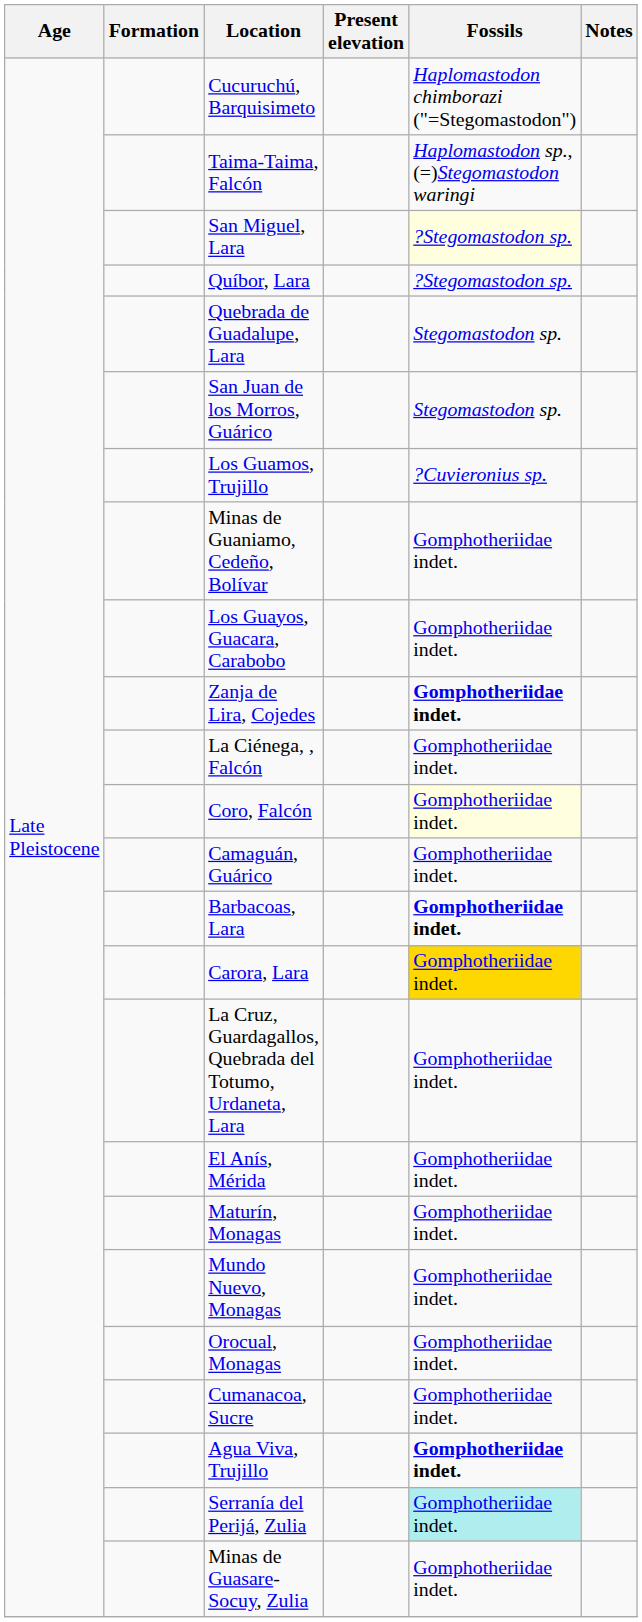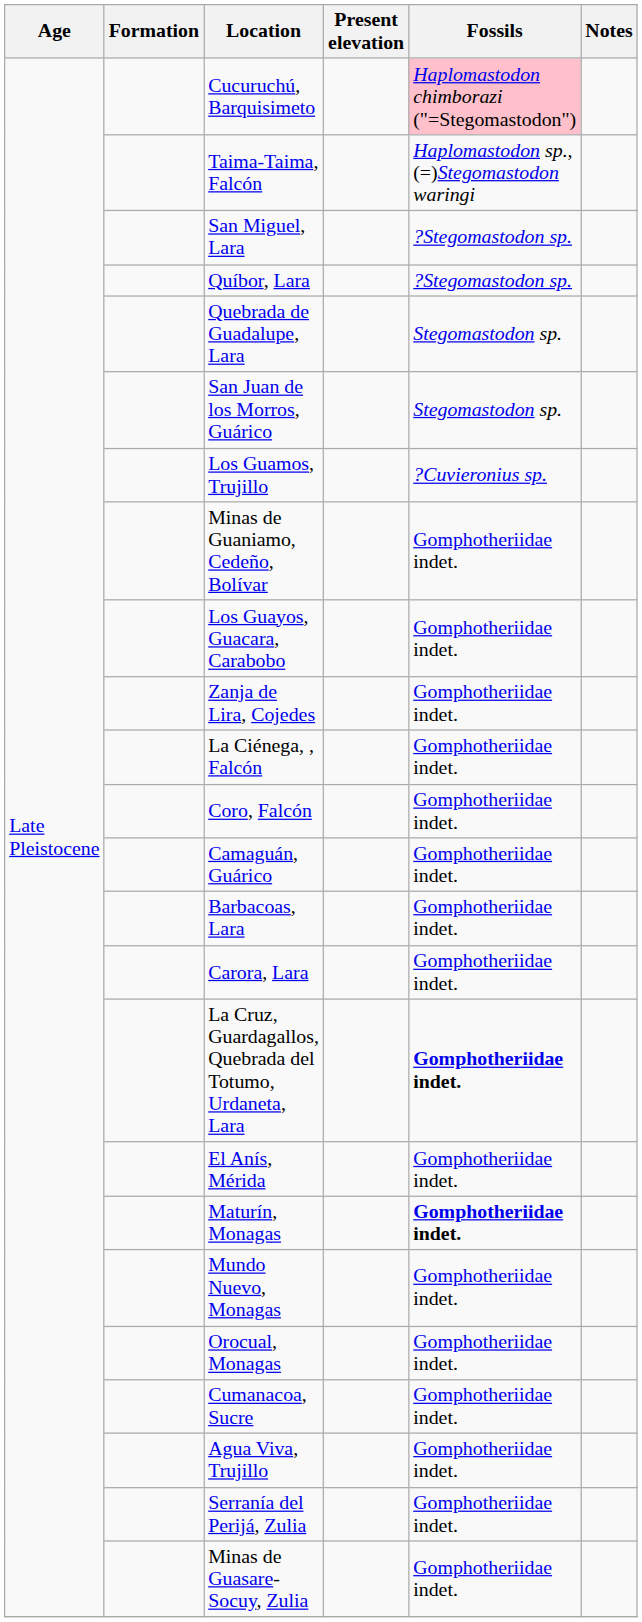(495, 96) no background -> (495, 96) pink background
(493, 237) lightyellow background -> (493, 237) no background
(488, 703) bold -> (483, 703) normal
(483, 810) lightyellow background -> (483, 810) no background
(488, 918) bold -> (483, 918) normal
(483, 972) gold background -> (483, 972) no background
(483, 1070) normal -> (488, 1070) bold
(483, 1222) normal -> (488, 1222) bold
(488, 1460) bold -> (483, 1460) normal
(483, 1513) paleturquoise background -> (483, 1513) no background
